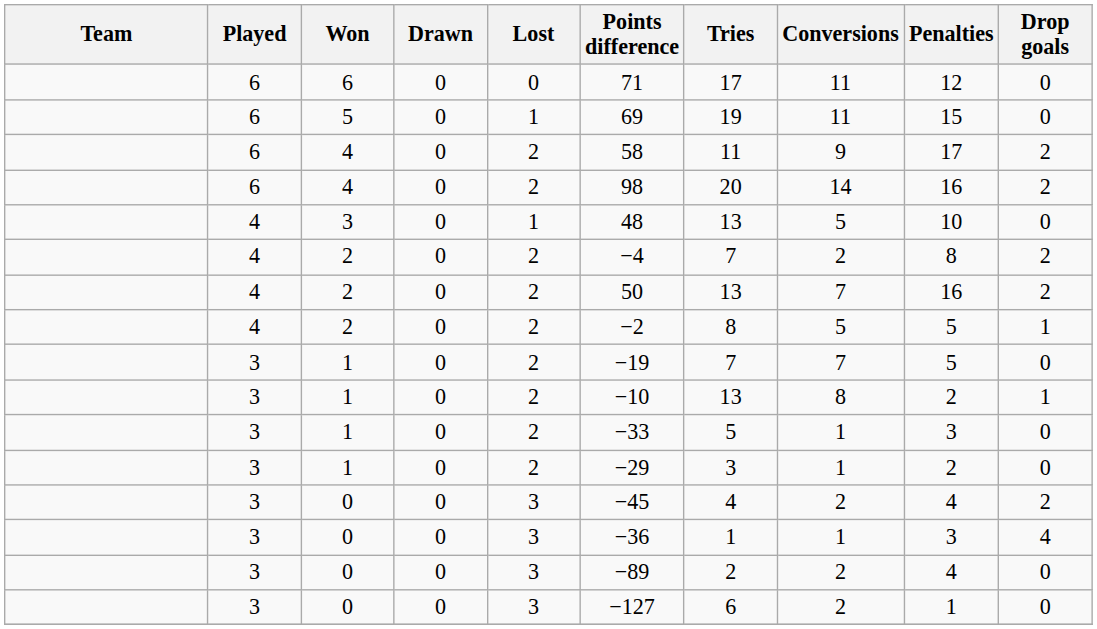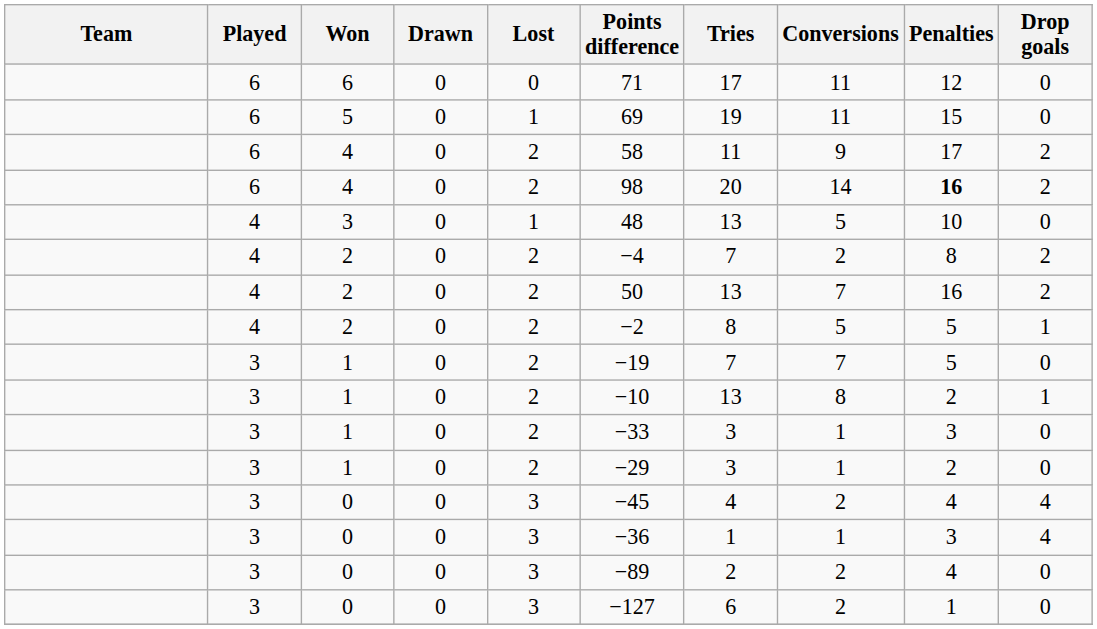(951, 186) normal -> (951, 186) bold
(731, 432) 5 -> (731, 432) 3
(1045, 502) 2 -> (1045, 502) 4
